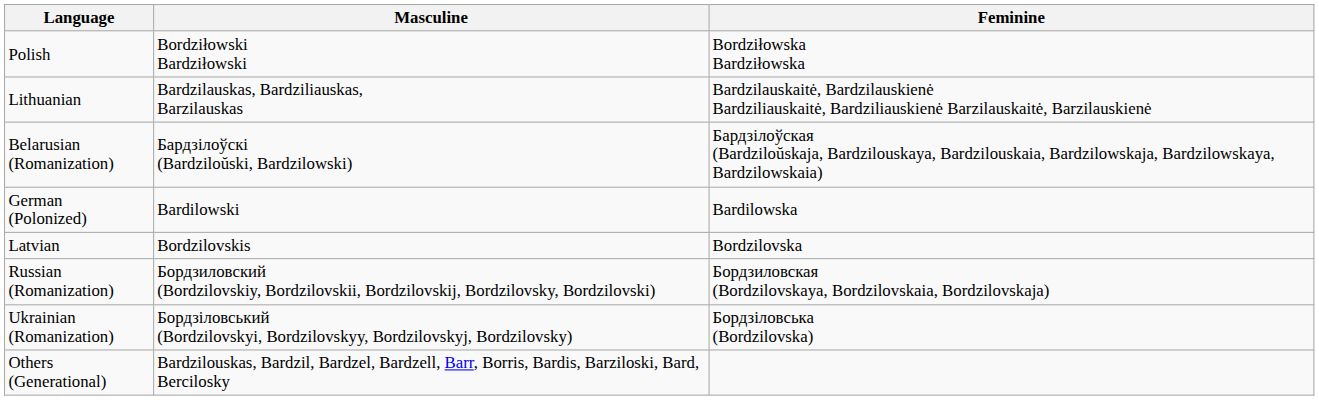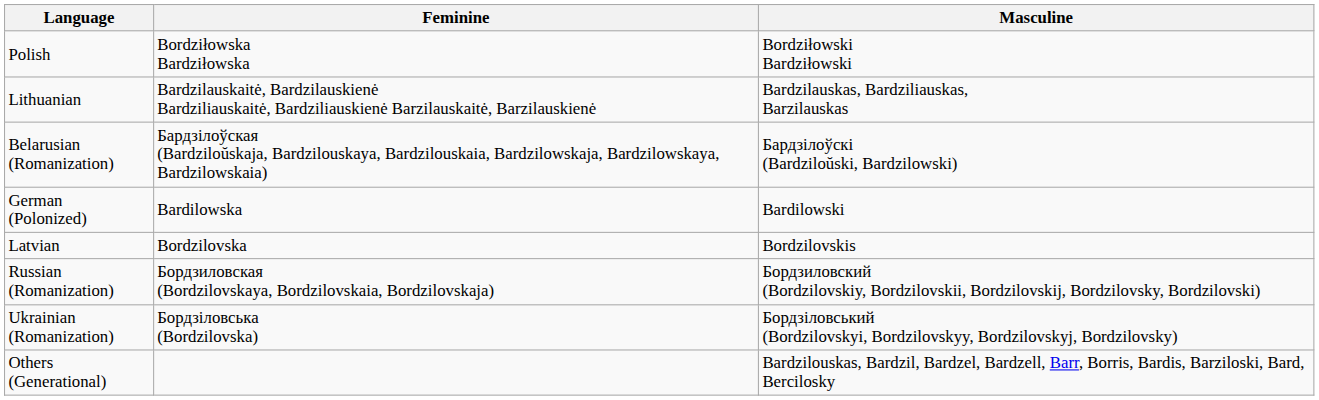columns swapped: (431, 17) <-> (1011, 17)
